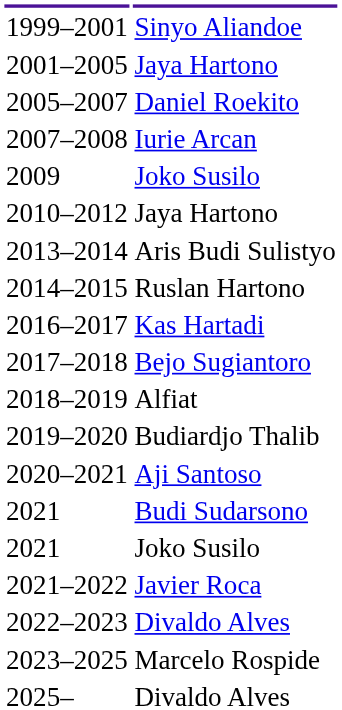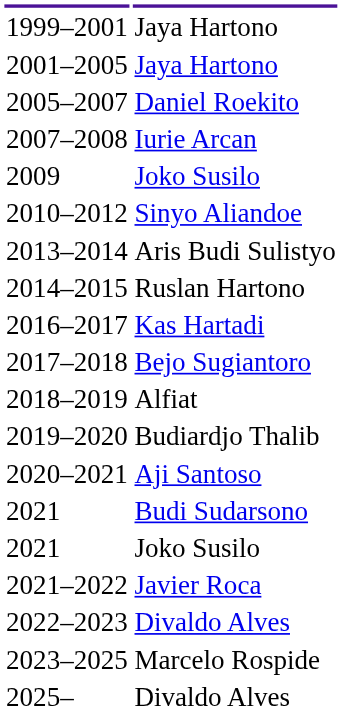(218, 27) Sinyo Aliandoe -> (206, 27) Jaya Hartono
(206, 213) Jaya Hartono -> (218, 213) Sinyo Aliandoe
